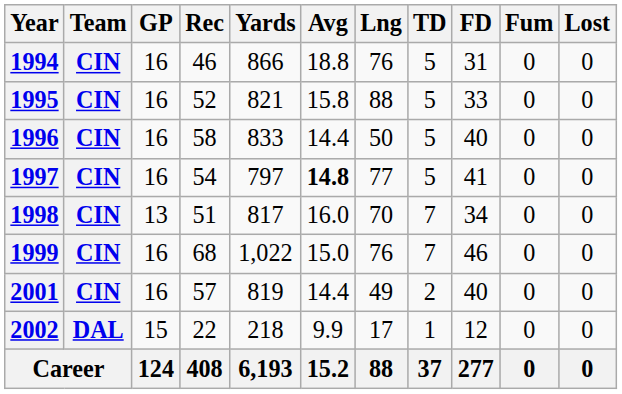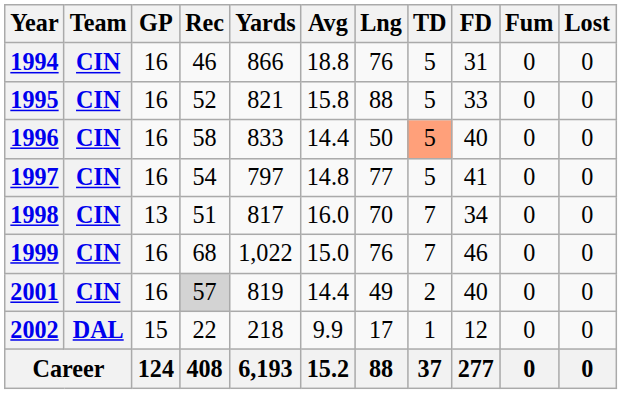(430, 138) no background -> (430, 138) lightsalmon background
(328, 176) bold -> (328, 176) normal
(205, 291) no background -> (205, 291) lightgrey background
